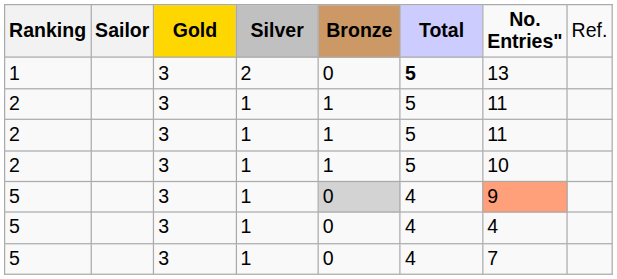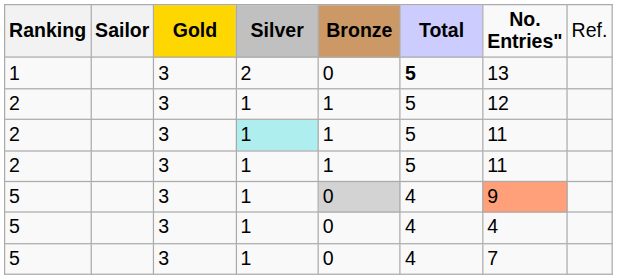(497, 103) 11 -> (498, 103) 12
(246, 134) no background -> (246, 134) paleturquoise background
(498, 165) 10 -> (497, 165) 11
